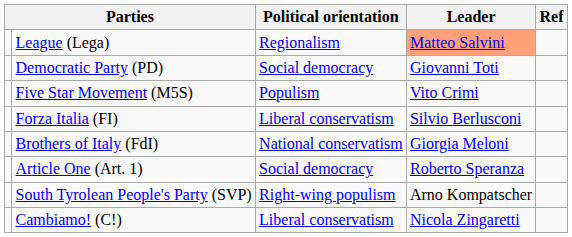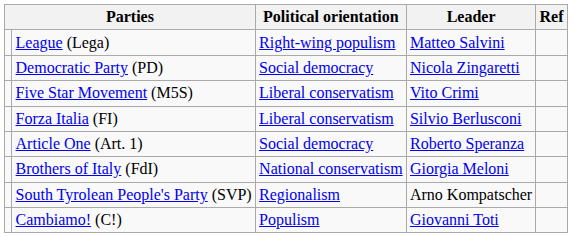(300, 42) Regionalism -> (327, 42) Right-wing populism
(457, 42) lightsalmon background -> (457, 42) no background
(454, 67) Giovanni Toti -> (465, 67) Nicola Zingaretti
(289, 93) Populism -> (326, 93) Liberal conservatism
rows swapped: (87, 144) <-> (79, 169)
(327, 194) Right-wing populism -> (300, 194) Regionalism
(326, 220) Liberal conservatism -> (289, 220) Populism
(465, 220) Nicola Zingaretti -> (454, 220) Giovanni Toti
